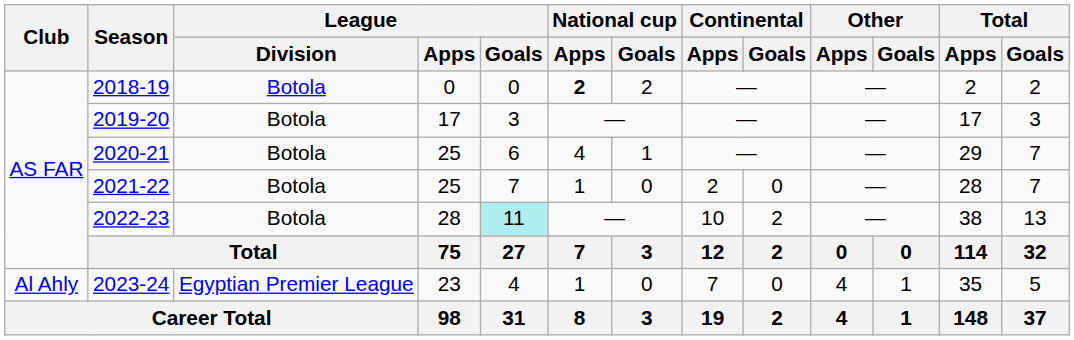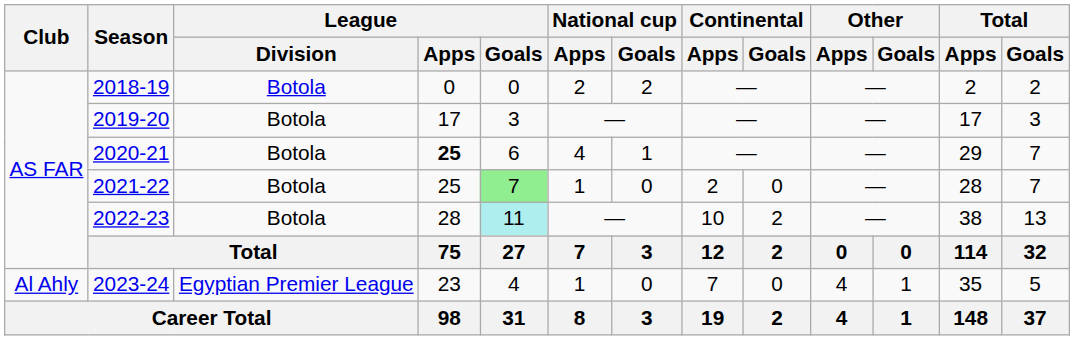(580, 86) bold -> (580, 86) normal
(449, 152) normal -> (449, 152) bold
(514, 185) no background -> (514, 185) lightgreen background
